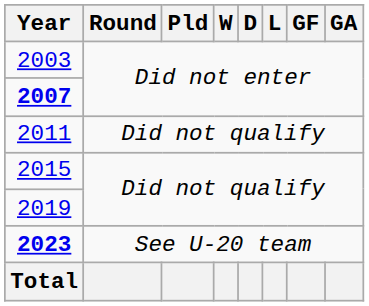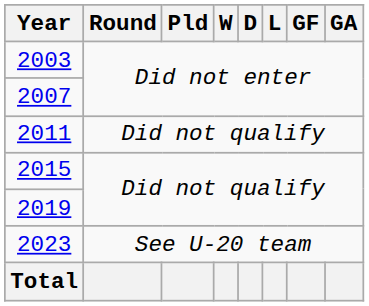(44, 97) bold -> (44, 97) normal
(44, 245) bold -> (44, 245) normal
